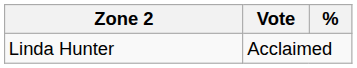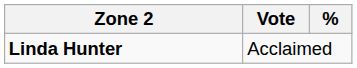(61, 48) normal -> (66, 48) bold
